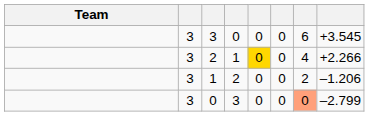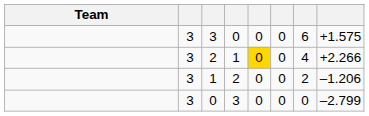(340, 36) +3.545 -> (340, 36) +1.575
(305, 100) lightsalmon background -> (305, 100) no background
